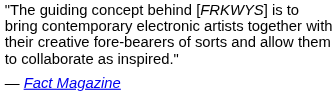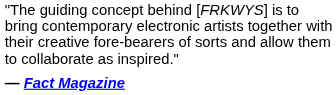(63, 83) normal -> (65, 83) bold
